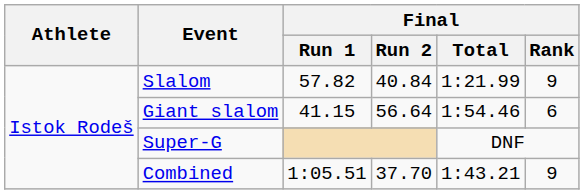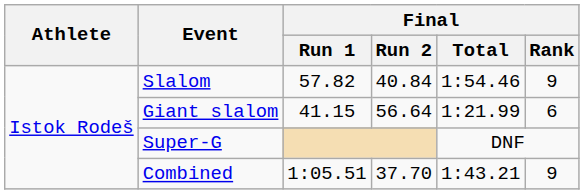(481, 82) 1:21.99 -> (481, 82) 1:54.46
(481, 112) 1:54.46 -> (481, 112) 1:21.99
